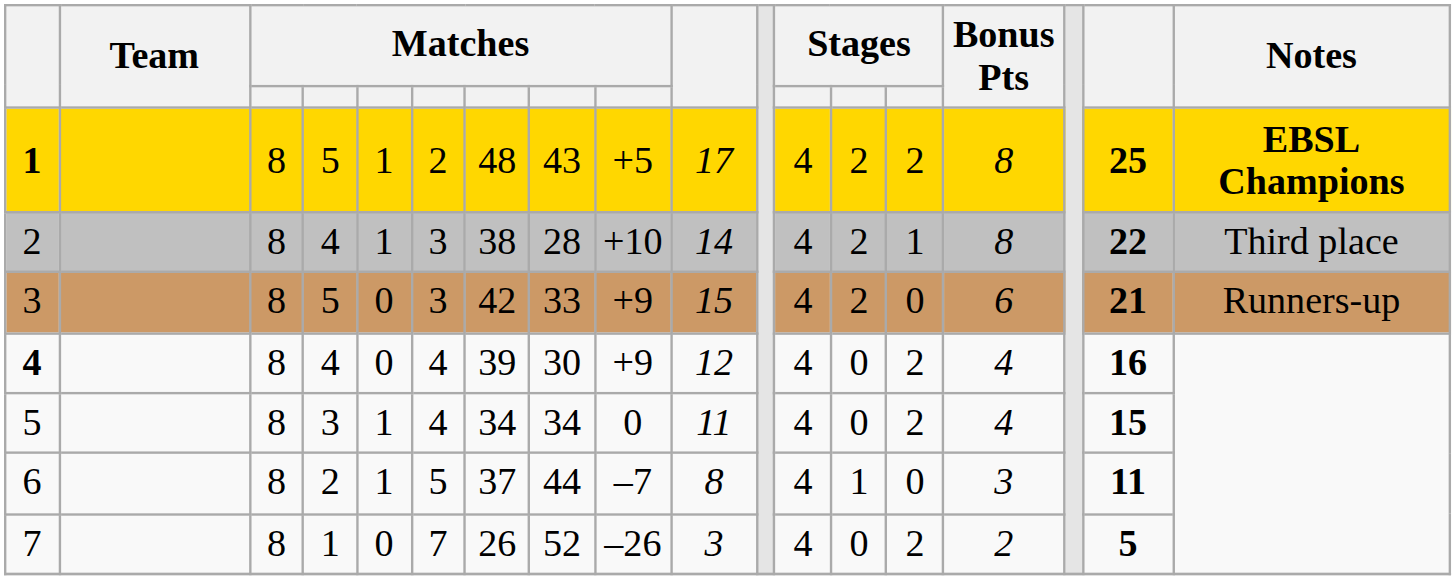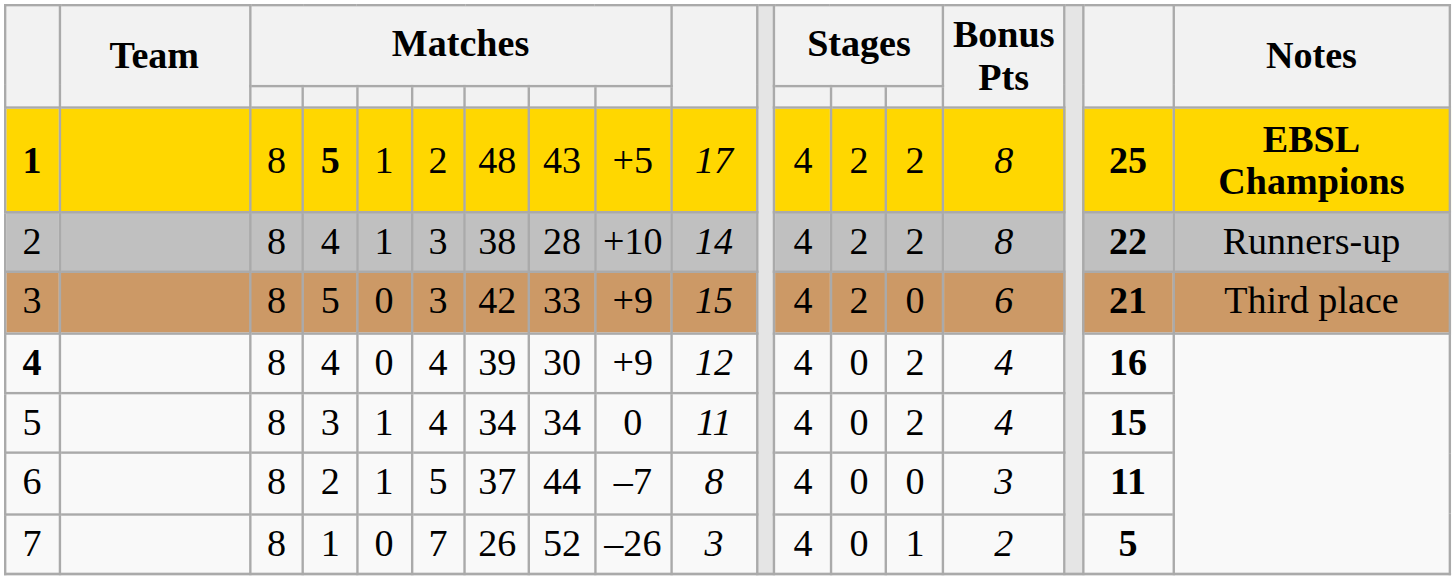(330, 159) normal -> (330, 159) bold
(915, 241) 1 -> (915, 241) 2
(1311, 241) Third place -> (1311, 241) Runners-up
(1311, 301) Runners-up -> (1311, 301) Third place
(859, 482) 1 -> (859, 482) 0
(915, 543) 2 -> (915, 543) 1
